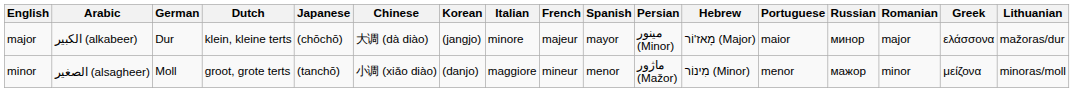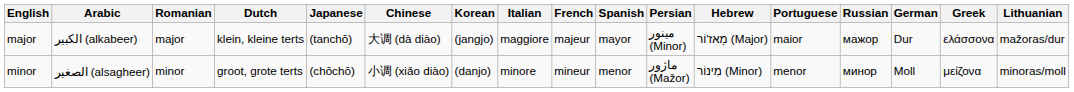columns swapped: (177, 13) <-> (910, 13)
(320, 39) (chōchō) -> (331, 39) (tanchō)
(506, 39) minore -> (525, 39) maggiore
(848, 39) минор -> (861, 39) мажор
(319, 71) (tanchō) -> (332, 71) (chōchō)
(512, 71) maggiore -> (518, 71) minore
(848, 71) мажор -> (860, 71) минор
